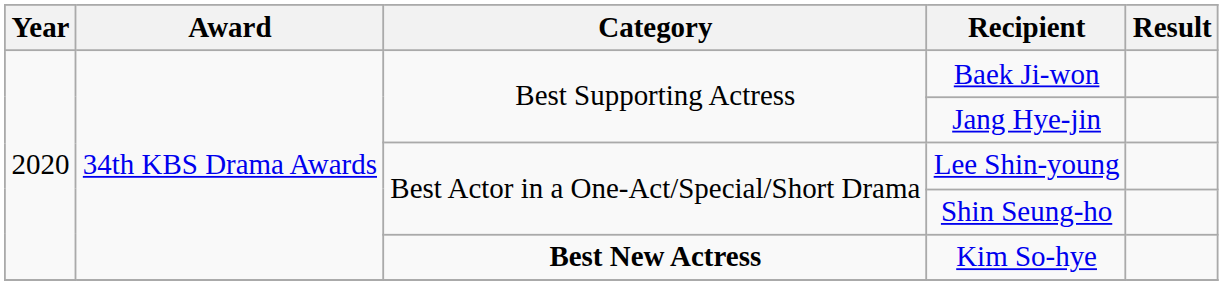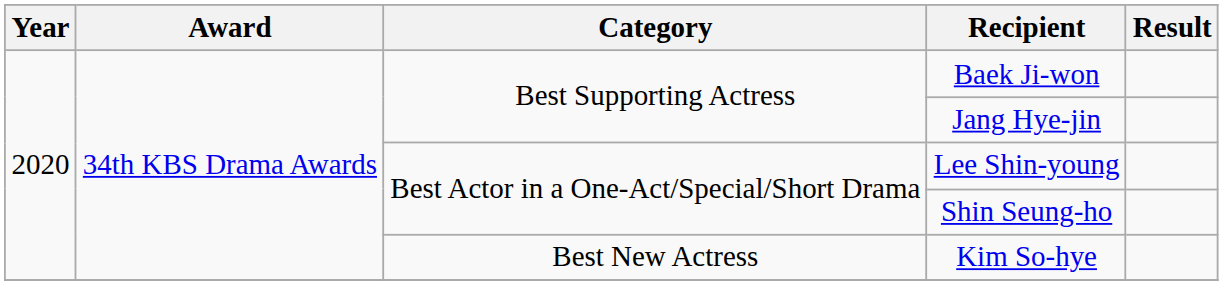(655, 257) bold -> (655, 257) normal
